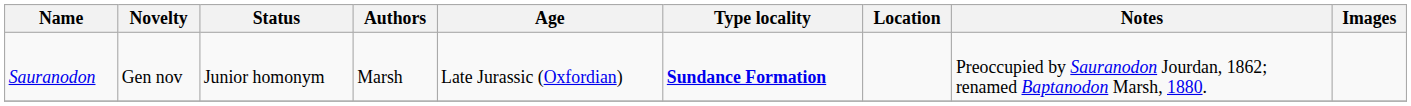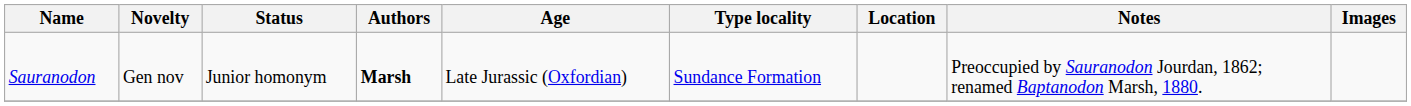(380, 76) normal -> (386, 76) bold
(747, 76) bold -> (747, 76) normal
